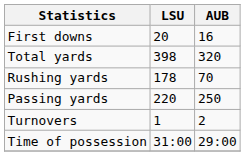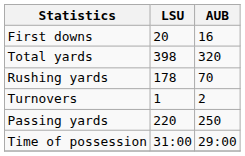rows swapped: (58, 99) <-> (42, 120)
